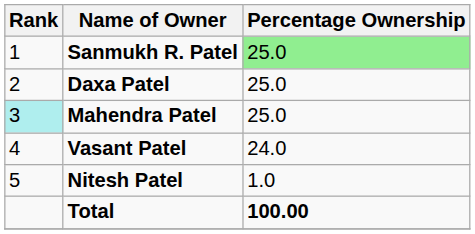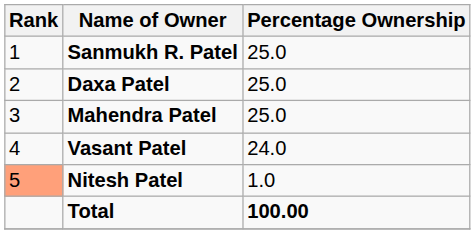(267, 52) lightgreen background -> (267, 52) no background
(15, 116) paleturquoise background -> (15, 116) no background
(15, 180) no background -> (15, 180) lightsalmon background
